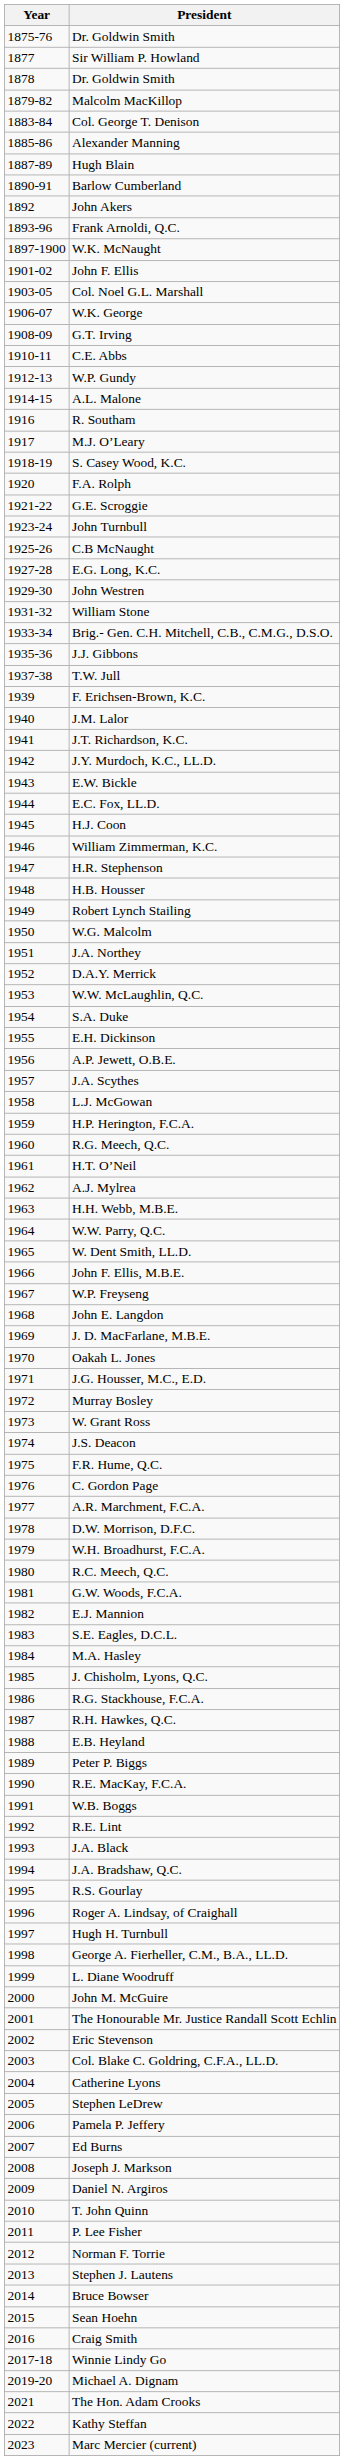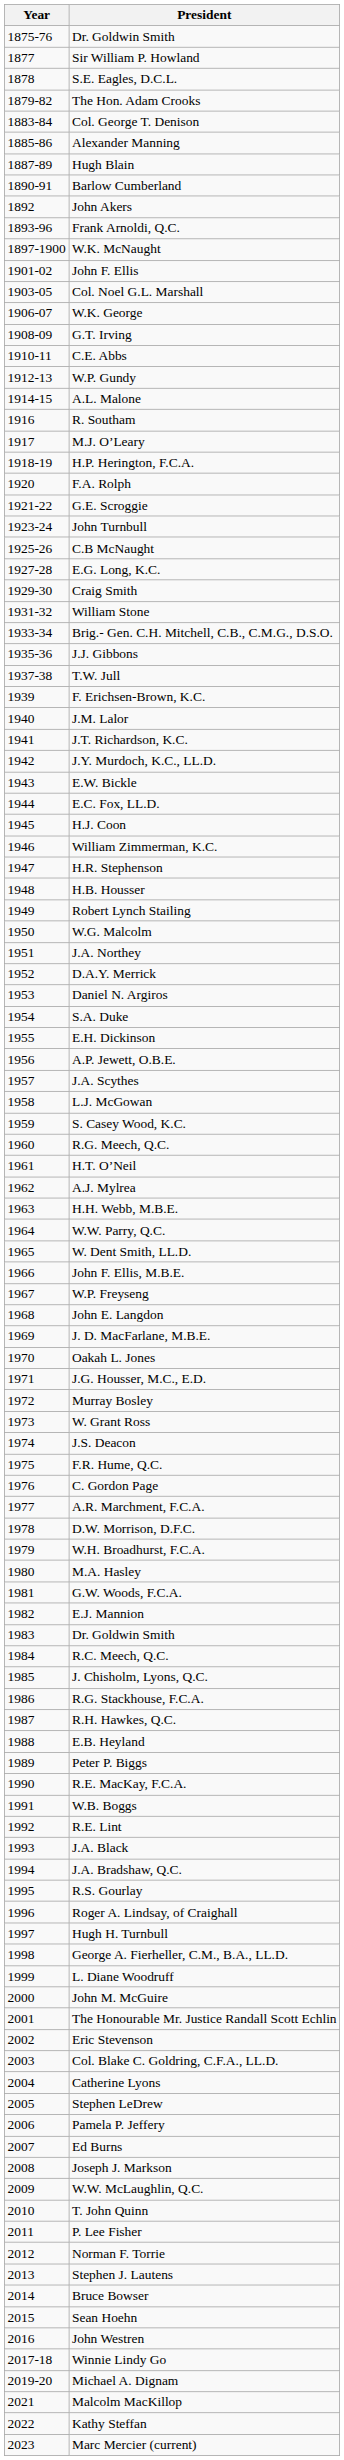(123, 79) Dr. Goldwin Smith -> (125, 79) S.E. Eagles, D.C.L.
(127, 100) Malcolm MacKillop -> (136, 100) The Hon. Adam Crooks
(129, 462) S. Casey Wood, K.C. -> (133, 462) H.P. Herington, F.C.A.
(108, 590) John Westren -> (105, 590) Craig Smith
(138, 995) W.W. McLaughlin, Q.C. -> (120, 995) Daniel N. Argiros
(133, 1123) H.P. Herington, F.C.A. -> (129, 1123) S. Casey Wood, K.C.
(120, 1571) R.C. Meech, Q.C. -> (106, 1571) M.A. Hasley
(125, 1635) S.E. Eagles, D.C.L. -> (123, 1635) Dr. Goldwin Smith
(106, 1656) M.A. Hasley -> (120, 1656) R.C. Meech, Q.C.
(120, 2189) Daniel N. Argiros -> (138, 2189) W.W. McLaughlin, Q.C.
(105, 2338) Craig Smith -> (108, 2338) John Westren
(136, 2402) The Hon. Adam Crooks -> (127, 2402) Malcolm MacKillop
